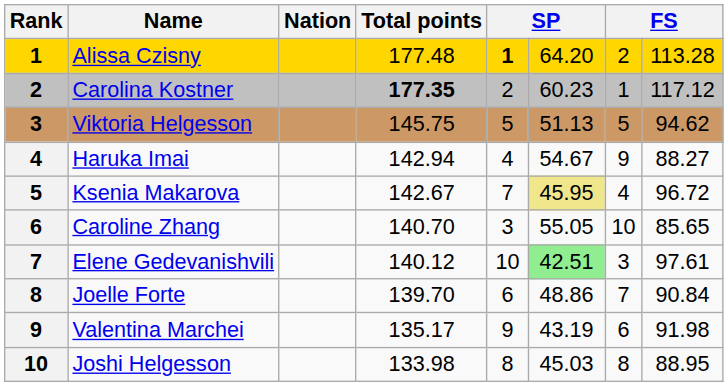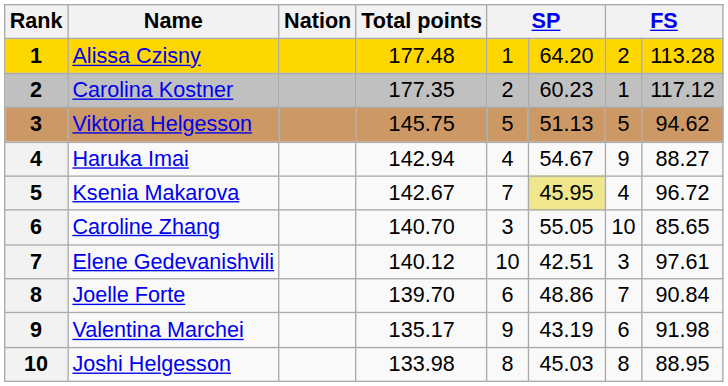(507, 55) bold -> (507, 55) normal
(422, 90) bold -> (422, 90) normal
(566, 261) lightgreen background -> (566, 261) no background
